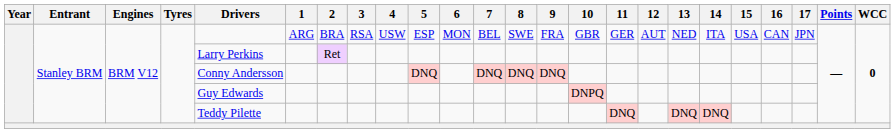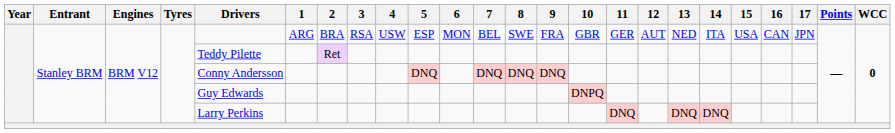(230, 54) Larry Perkins -> (229, 54) Teddy Pilette
(229, 113) Teddy Pilette -> (230, 113) Larry Perkins
